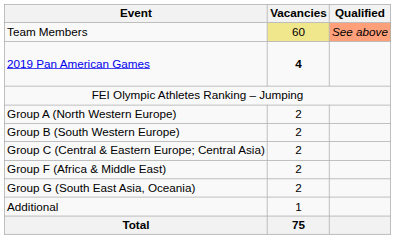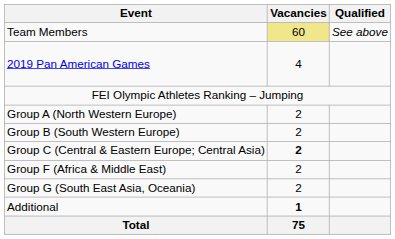(360, 32) lightsalmon background -> (360, 32) no background
(298, 63) bold -> (298, 63) normal
(298, 151) normal -> (298, 151) bold
(298, 206) normal -> (298, 206) bold
